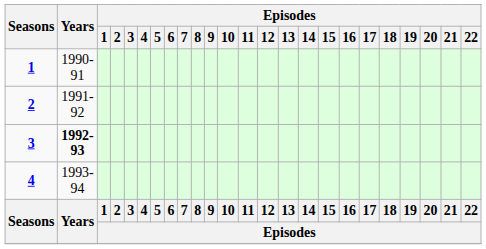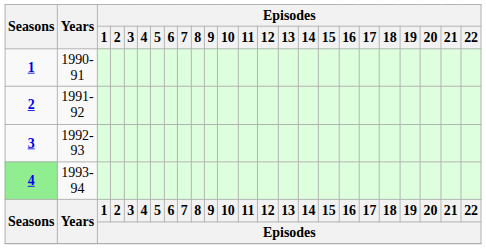(77, 142) bold -> (77, 142) normal
(31, 180) no background -> (31, 180) lightgreen background
